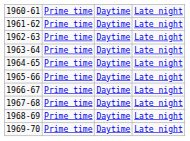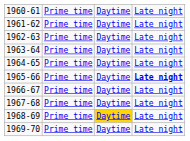(158, 77) normal -> (158, 77) bold
(113, 116) no background -> (113, 116) gold background
